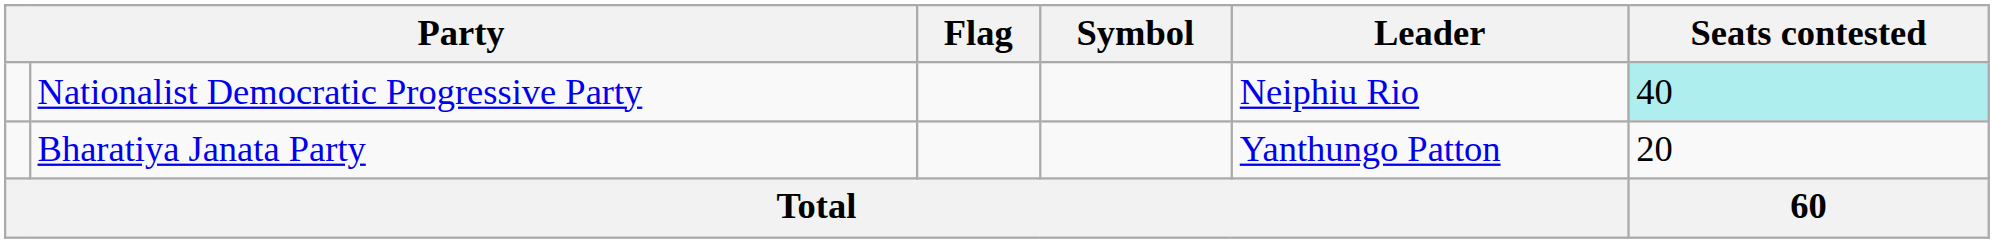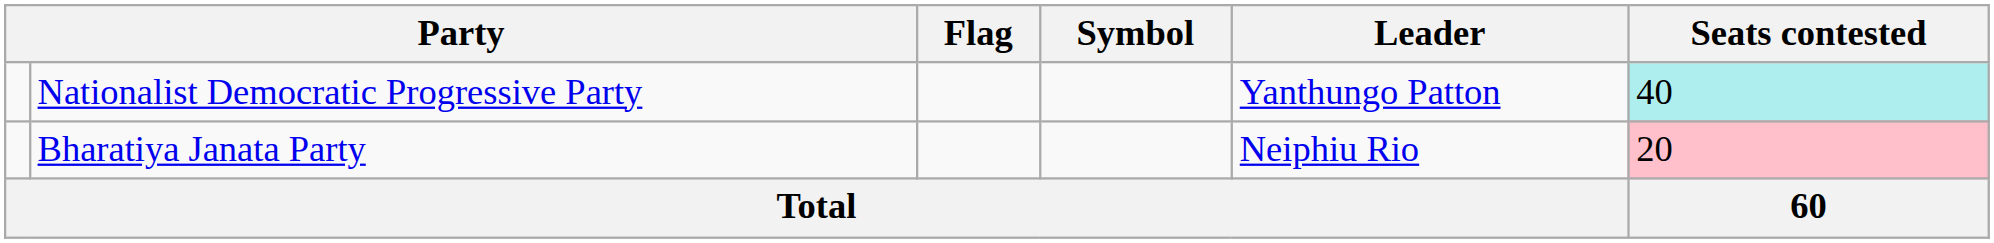(1329, 91) Neiphiu Rio -> (1370, 91) Yanthungo Patton
(1370, 149) Yanthungo Patton -> (1329, 149) Neiphiu Rio
(1655, 149) no background -> (1655, 149) pink background
